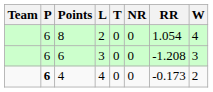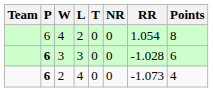columns swapped: (198, 14) <-> (75, 14)
(47, 55) normal -> (47, 55) bold
(169, 55) -1.208 -> (147, 55) -1.028
(169, 76) -0.173 -> (147, 76) -1.073
